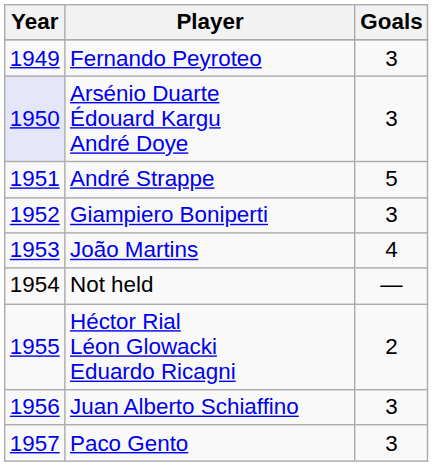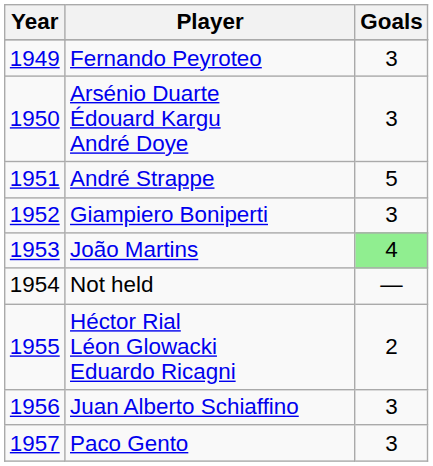(35, 118) lavender background -> (35, 118) no background
(391, 250) no background -> (391, 250) lightgreen background
